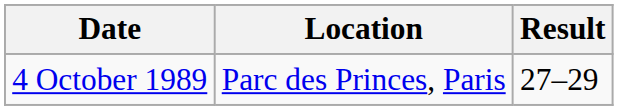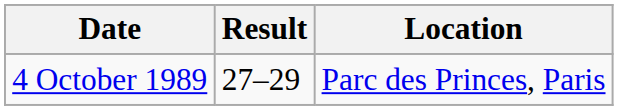columns swapped: (364, 29) <-> (563, 29)
